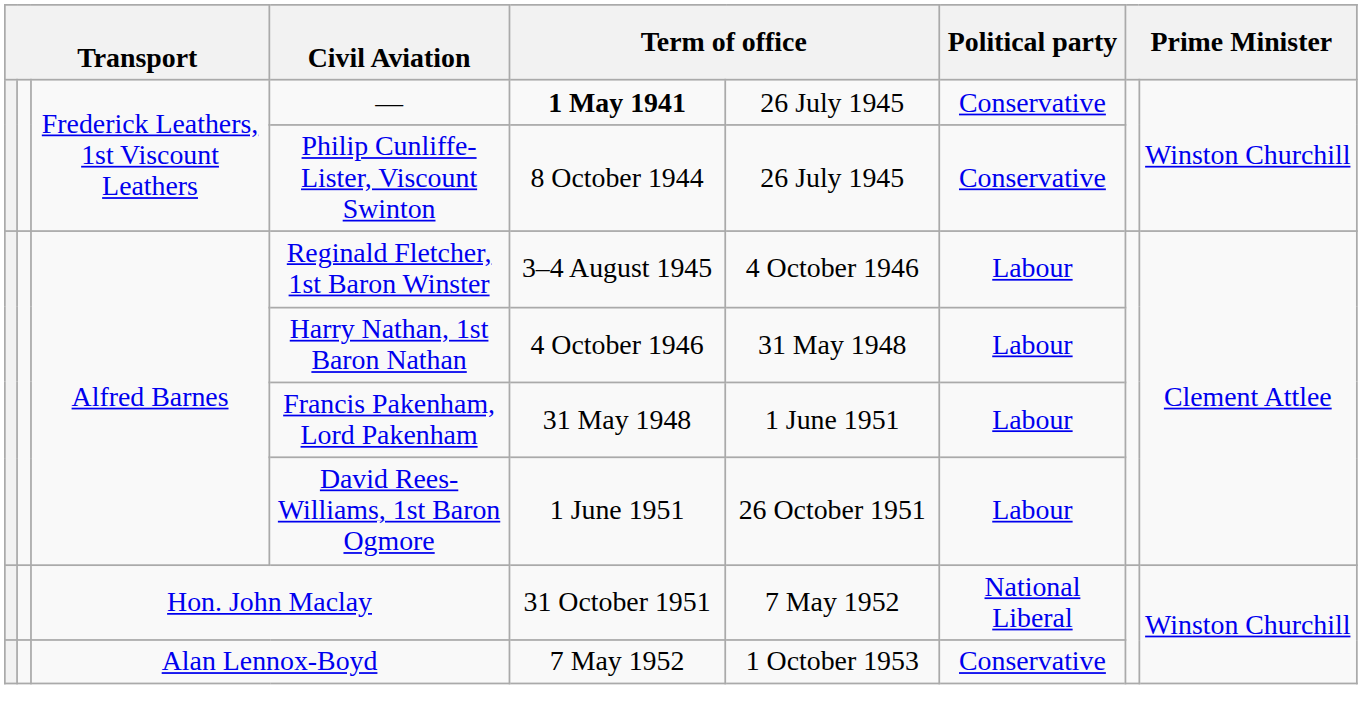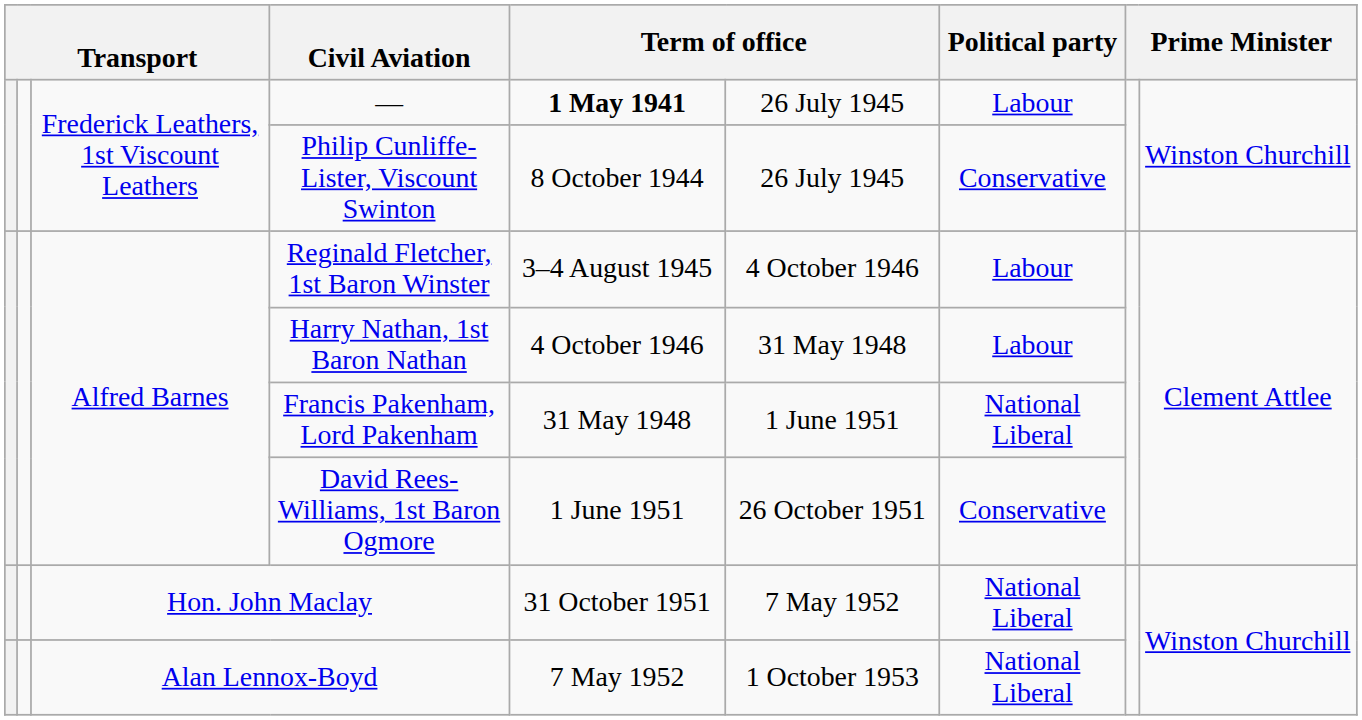(1032, 102) Conservative -> (1032, 102) Labour
(1032, 419) Labour -> (1032, 419) National Liberal
(1032, 510) Labour -> (1032, 510) Conservative
(1032, 661) Conservative -> (1032, 677) National Liberal
